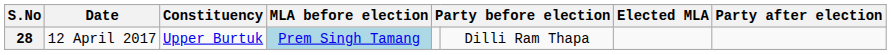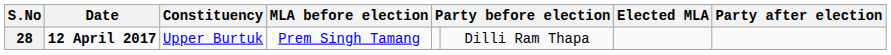(102, 39) normal -> (102, 39) bold
(349, 39) lightblue background -> (349, 39) no background
